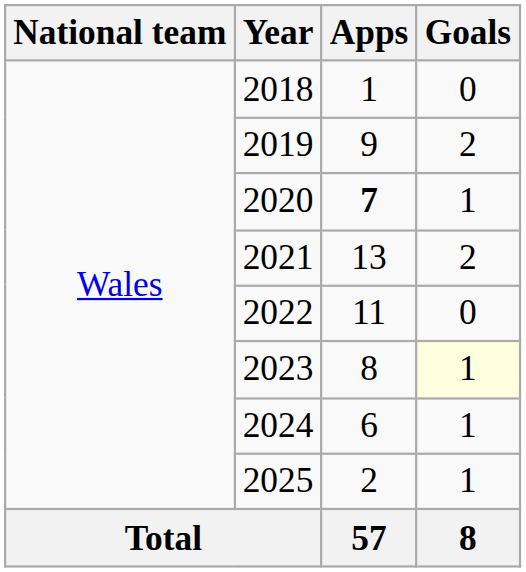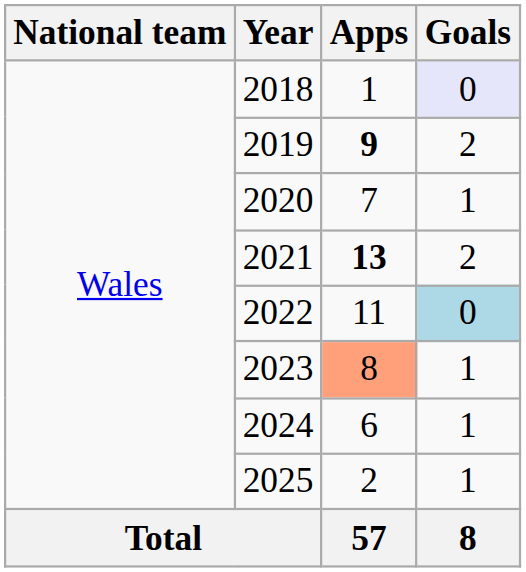(468, 88) no background -> (468, 88) lavender background
(369, 144) normal -> (369, 144) bold
(369, 200) bold -> (369, 200) normal
(369, 256) normal -> (369, 256) bold
(468, 312) no background -> (468, 312) lightblue background
(369, 369) no background -> (369, 369) lightsalmon background
(468, 369) lightyellow background -> (468, 369) no background
